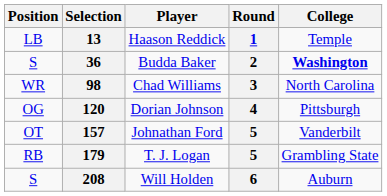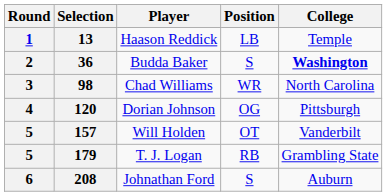columns swapped: (254, 16) <-> (33, 16)
(177, 132) Johnathan Ford -> (169, 132) Will Holden
(177, 179) Will Holden -> (169, 179) Johnathan Ford
